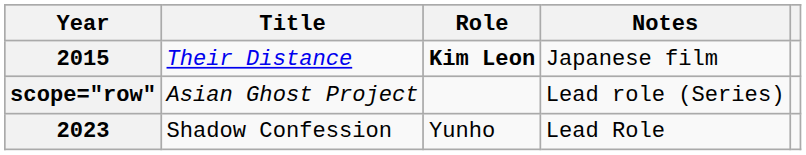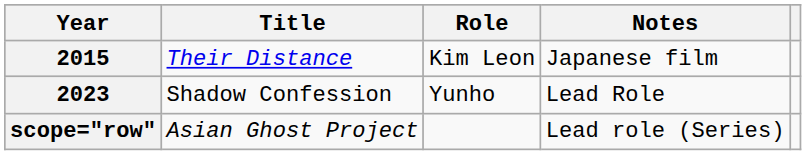(482, 59) bold -> (482, 59) normal
rows swapped: (83, 131) <-> (83, 95)
